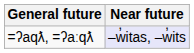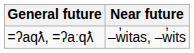(147, 37) lavender background -> (147, 37) no background
